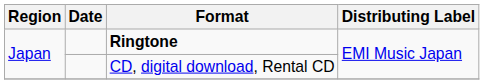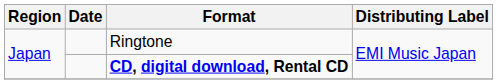(144, 41) bold -> (141, 41) normal
(222, 66) normal -> (229, 66) bold
